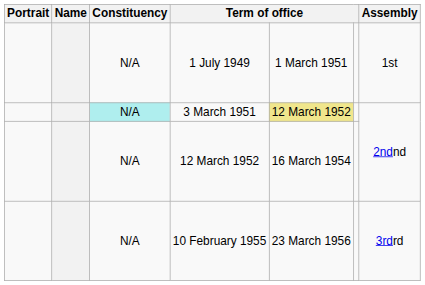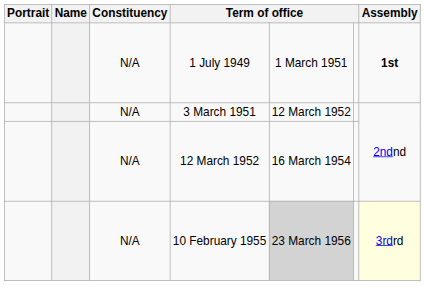(390, 63) normal -> (390, 63) bold
(130, 112) paleturquoise background -> (130, 112) no background
(311, 112) khaki background -> (311, 112) no background
(311, 240) no background -> (311, 240) lightgrey background
(390, 240) no background -> (390, 240) lightyellow background
